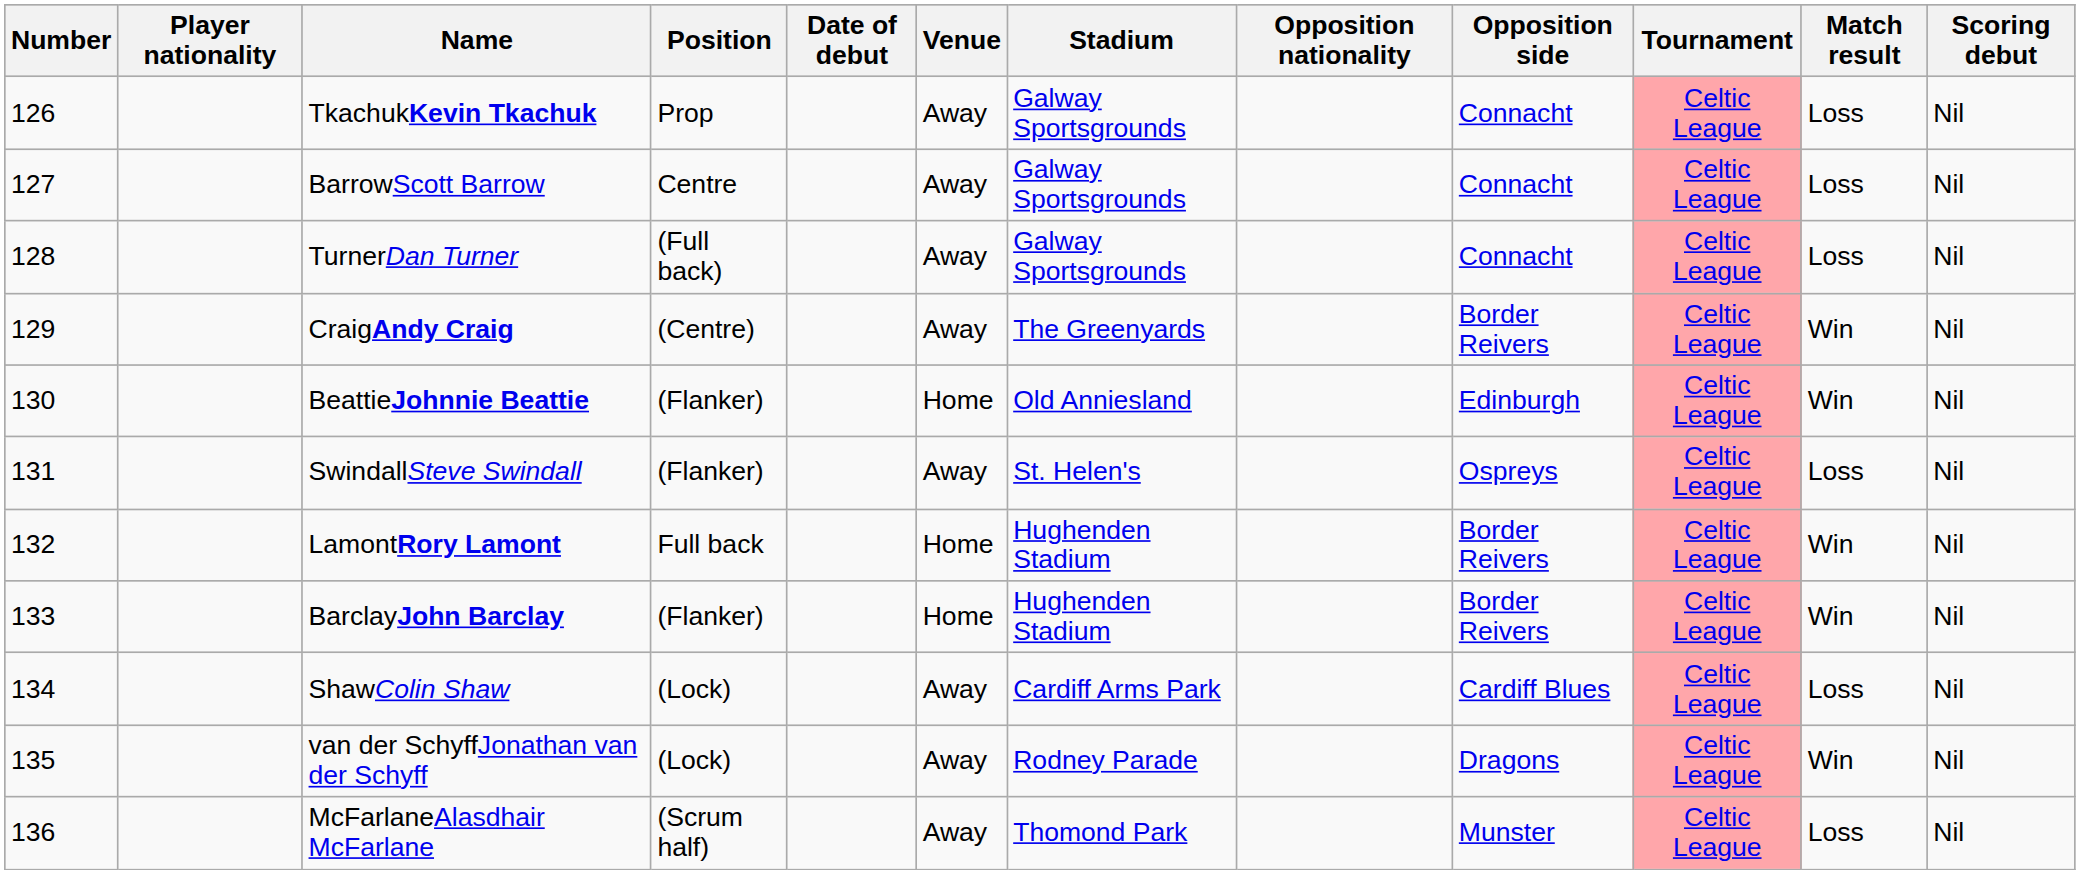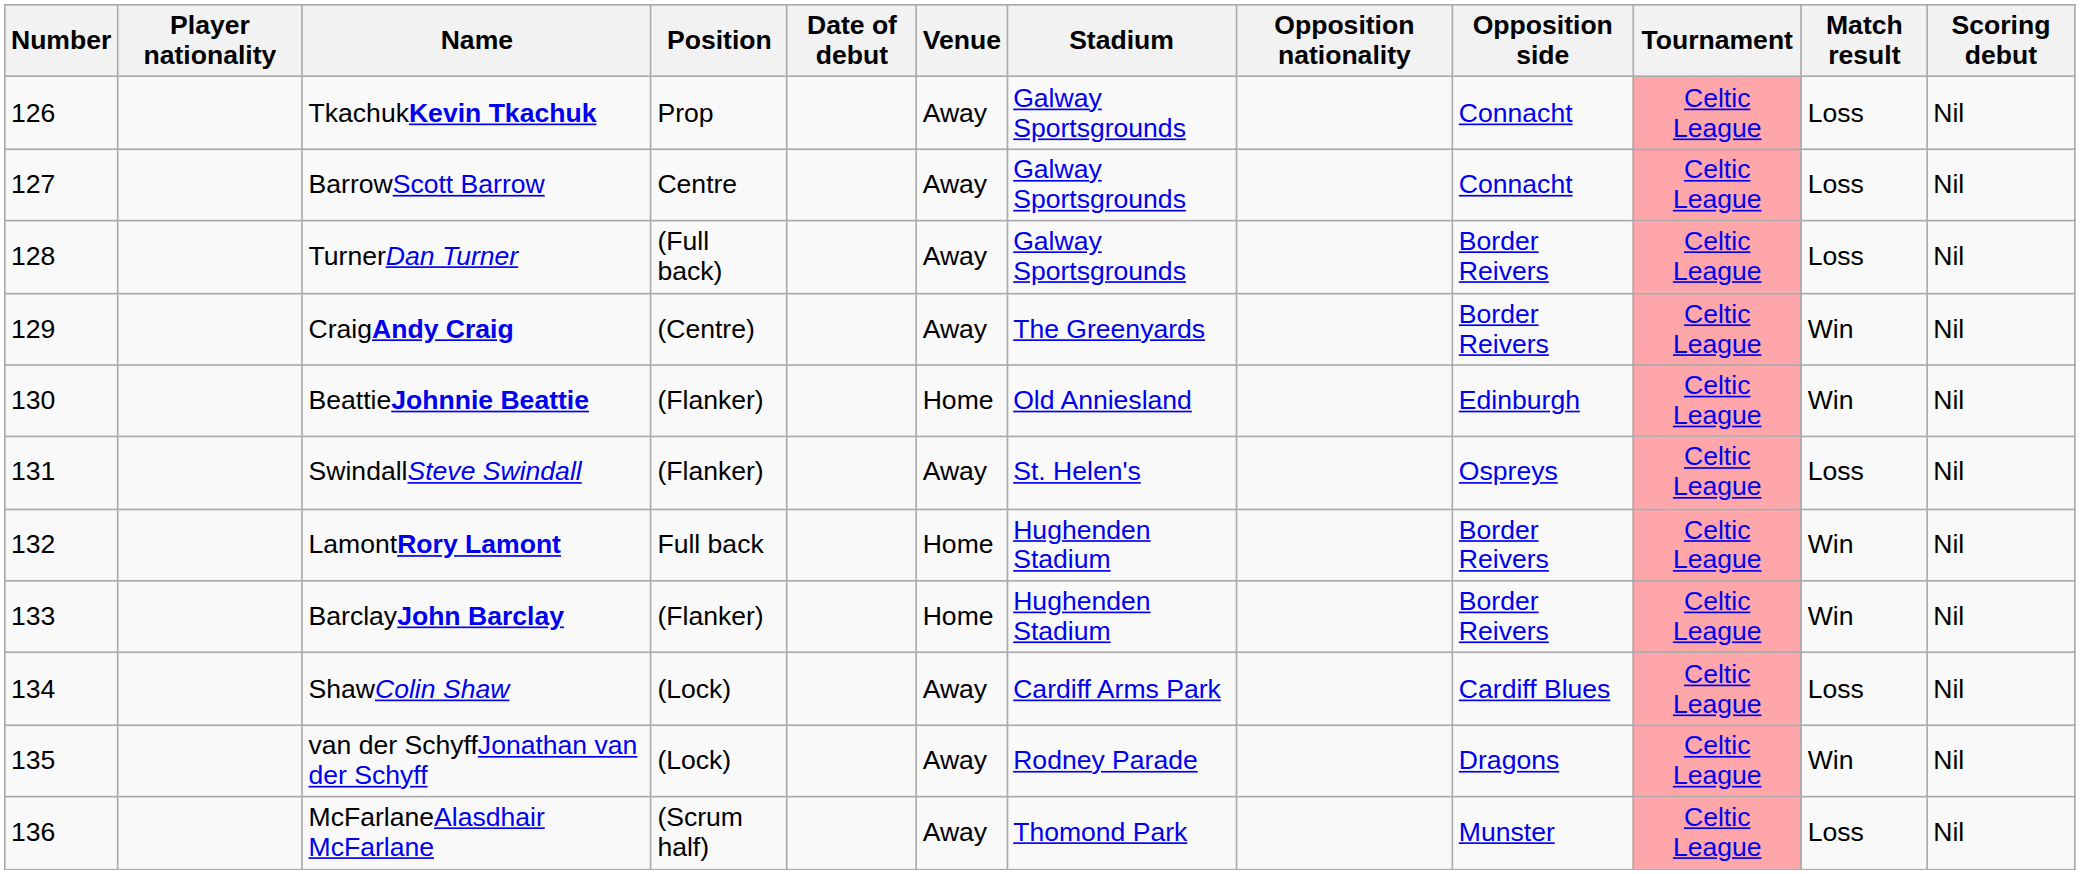(1516, 256) Connacht -> (1504, 256) Border Reivers
